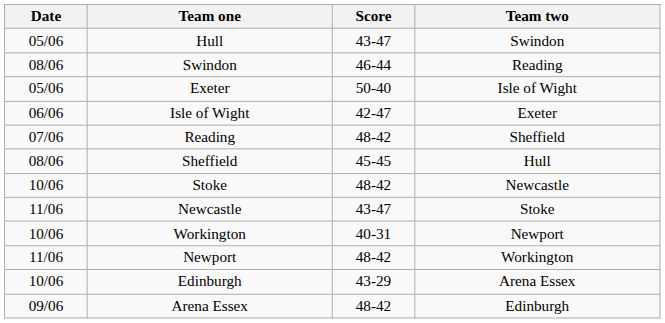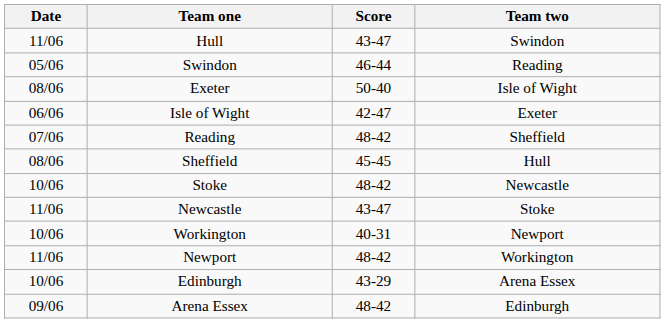(46, 40) 05/06 -> (46, 40) 11/06
(46, 64) 08/06 -> (46, 64) 05/06
(46, 88) 05/06 -> (46, 88) 08/06
